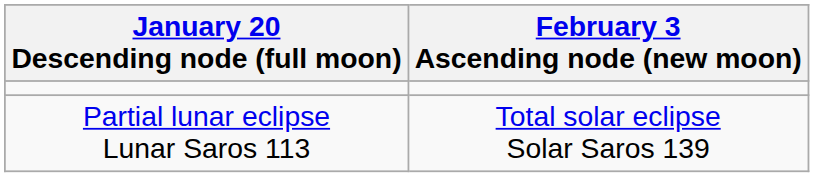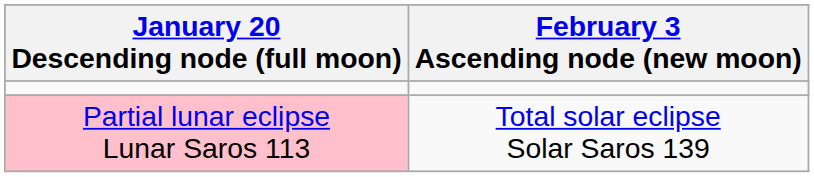(206, 132) no background -> (206, 132) pink background
